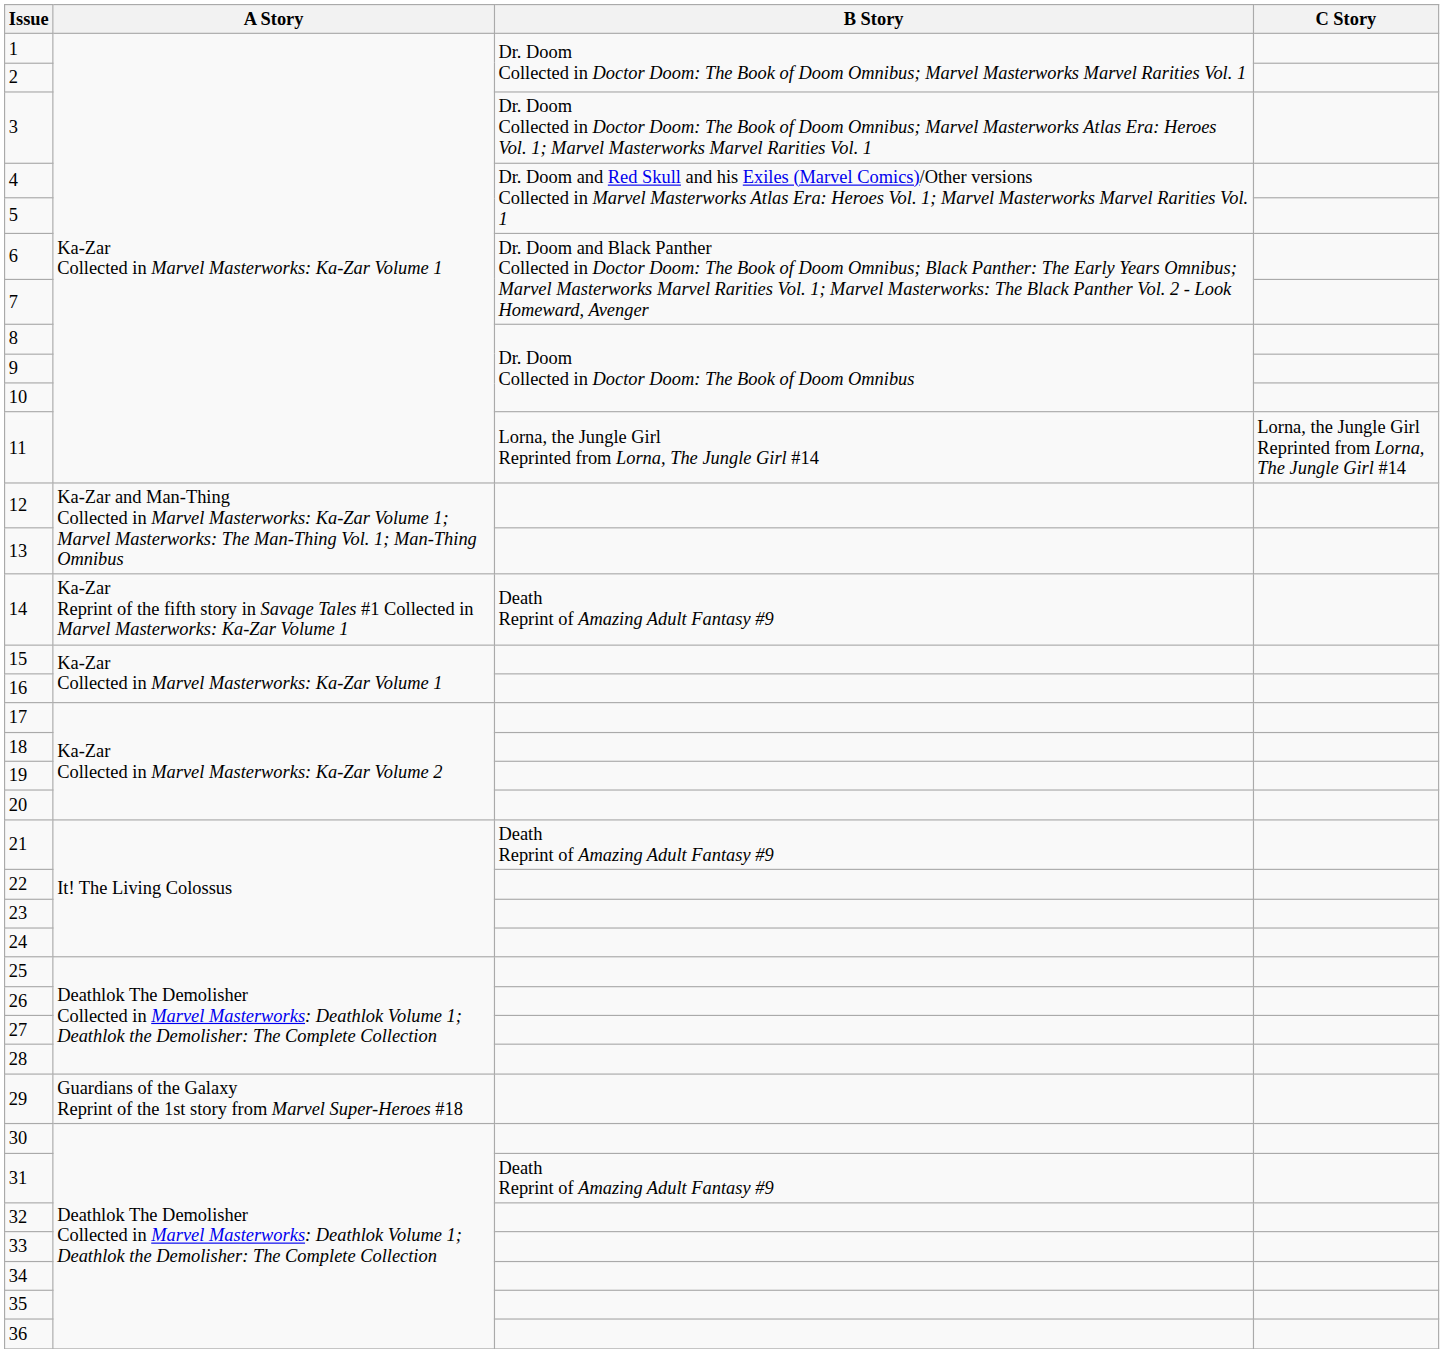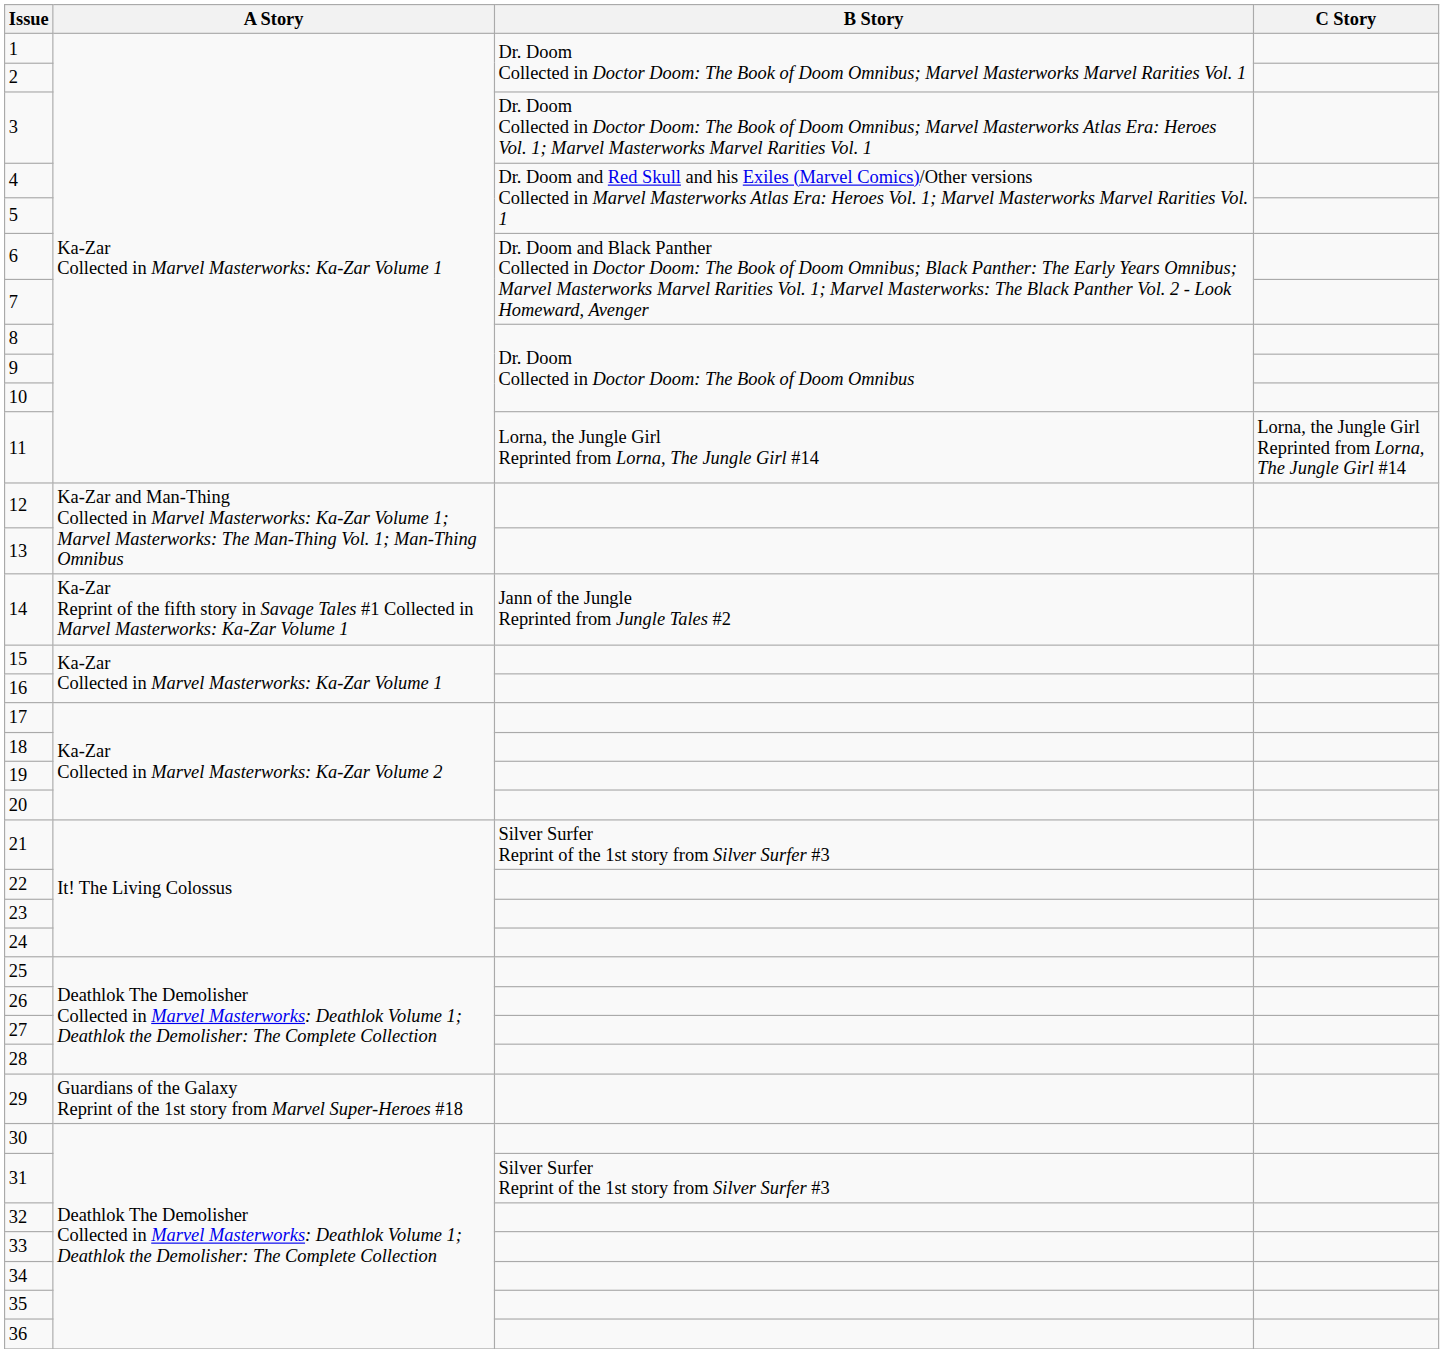(636, 609) Death Reprint of Amazing Adult Fantasy #9 -> (615, 609) Jann of the Jungle Reprinted from Jungle Tales #2
(636, 844) Death Reprint of Amazing Adult Fantasy #9 -> (664, 844) Silver Surfer Reprint of the 1st story from Silver Surfer #3
(636, 1177) Death Reprint of Amazing Adult Fantasy #9 -> (664, 1177) Silver Surfer Reprint of the 1st story from Silver Surfer #3
